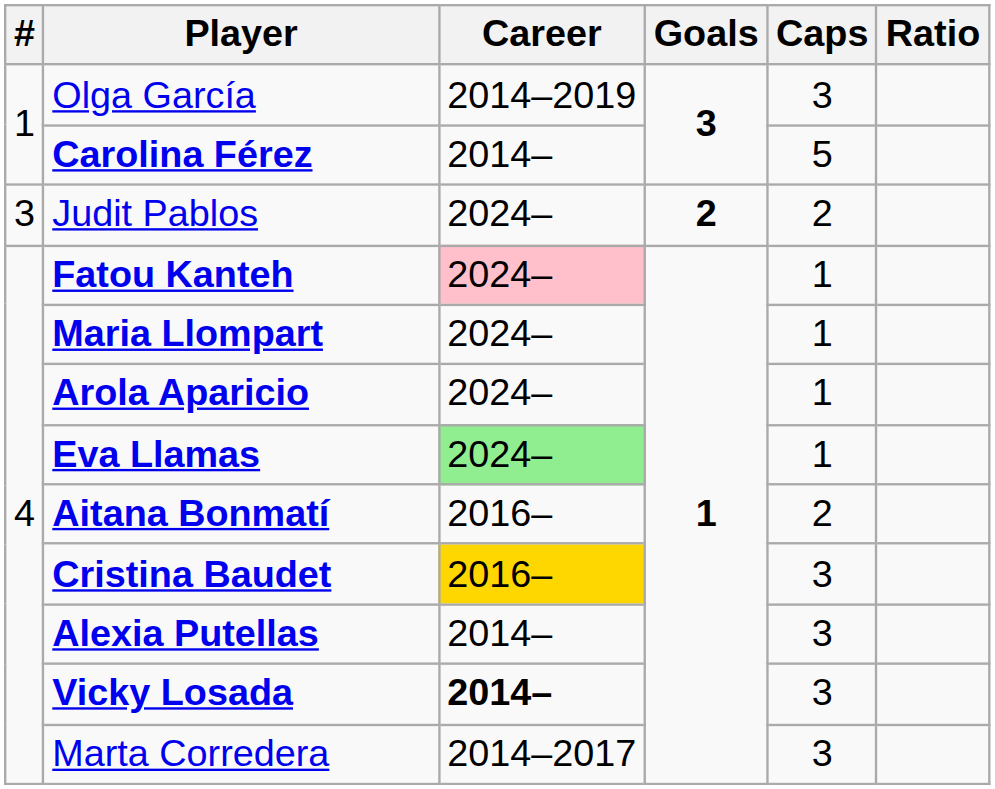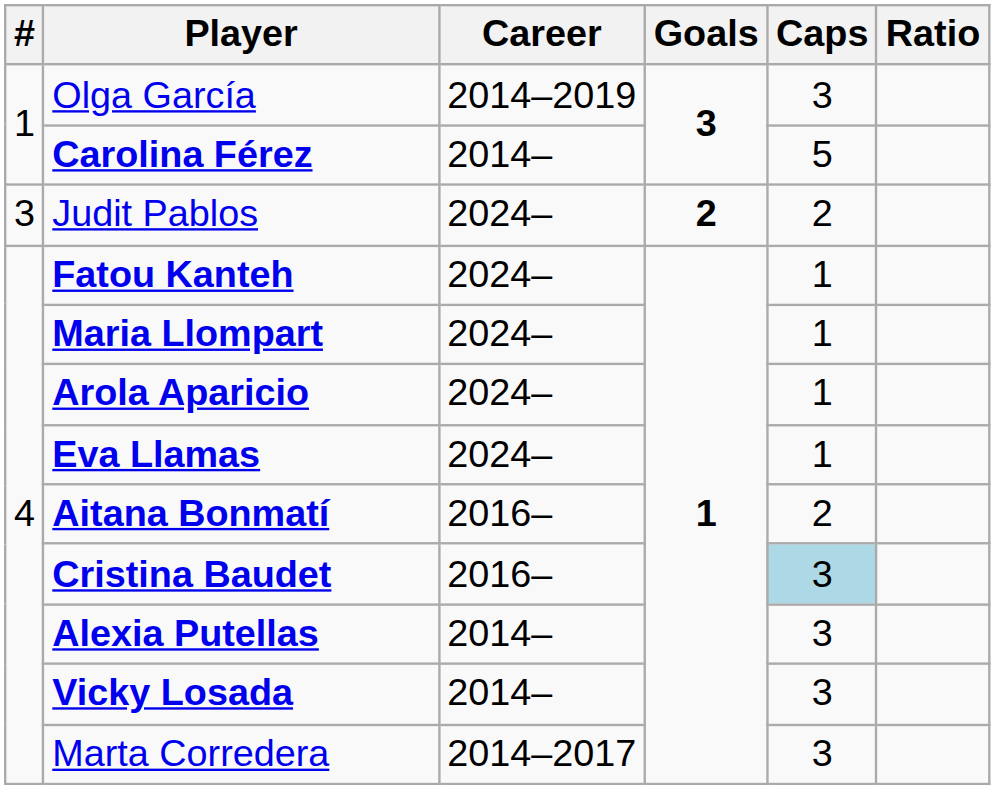(500, 273) pink background -> (500, 273) no background
(500, 453) lightgreen background -> (500, 453) no background
(500, 573) gold background -> (500, 573) no background
(822, 573) no background -> (822, 573) lightblue background
(500, 693) bold -> (500, 693) normal
